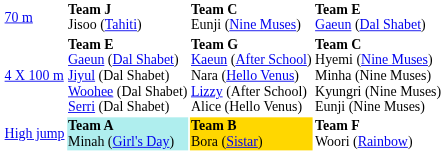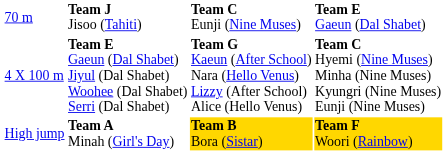(121, 133) paleturquoise background -> (121, 133) no background
(364, 133) no background -> (364, 133) gold background
